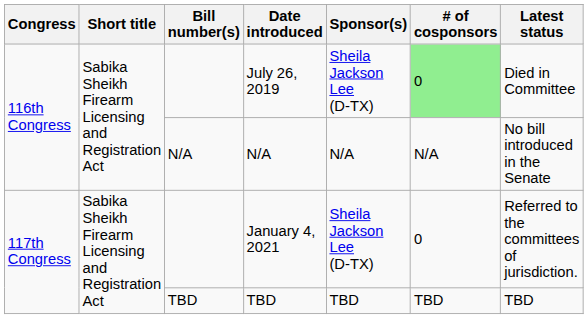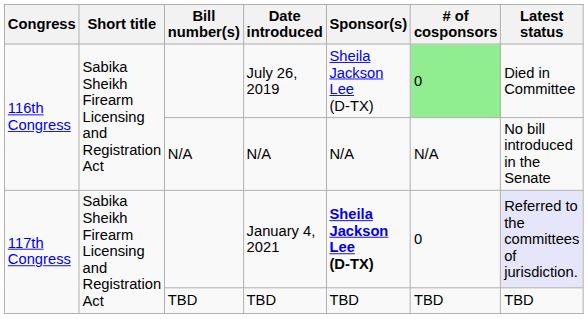(356, 239) normal -> (359, 239) bold
(542, 239) no background -> (542, 239) lavender background
